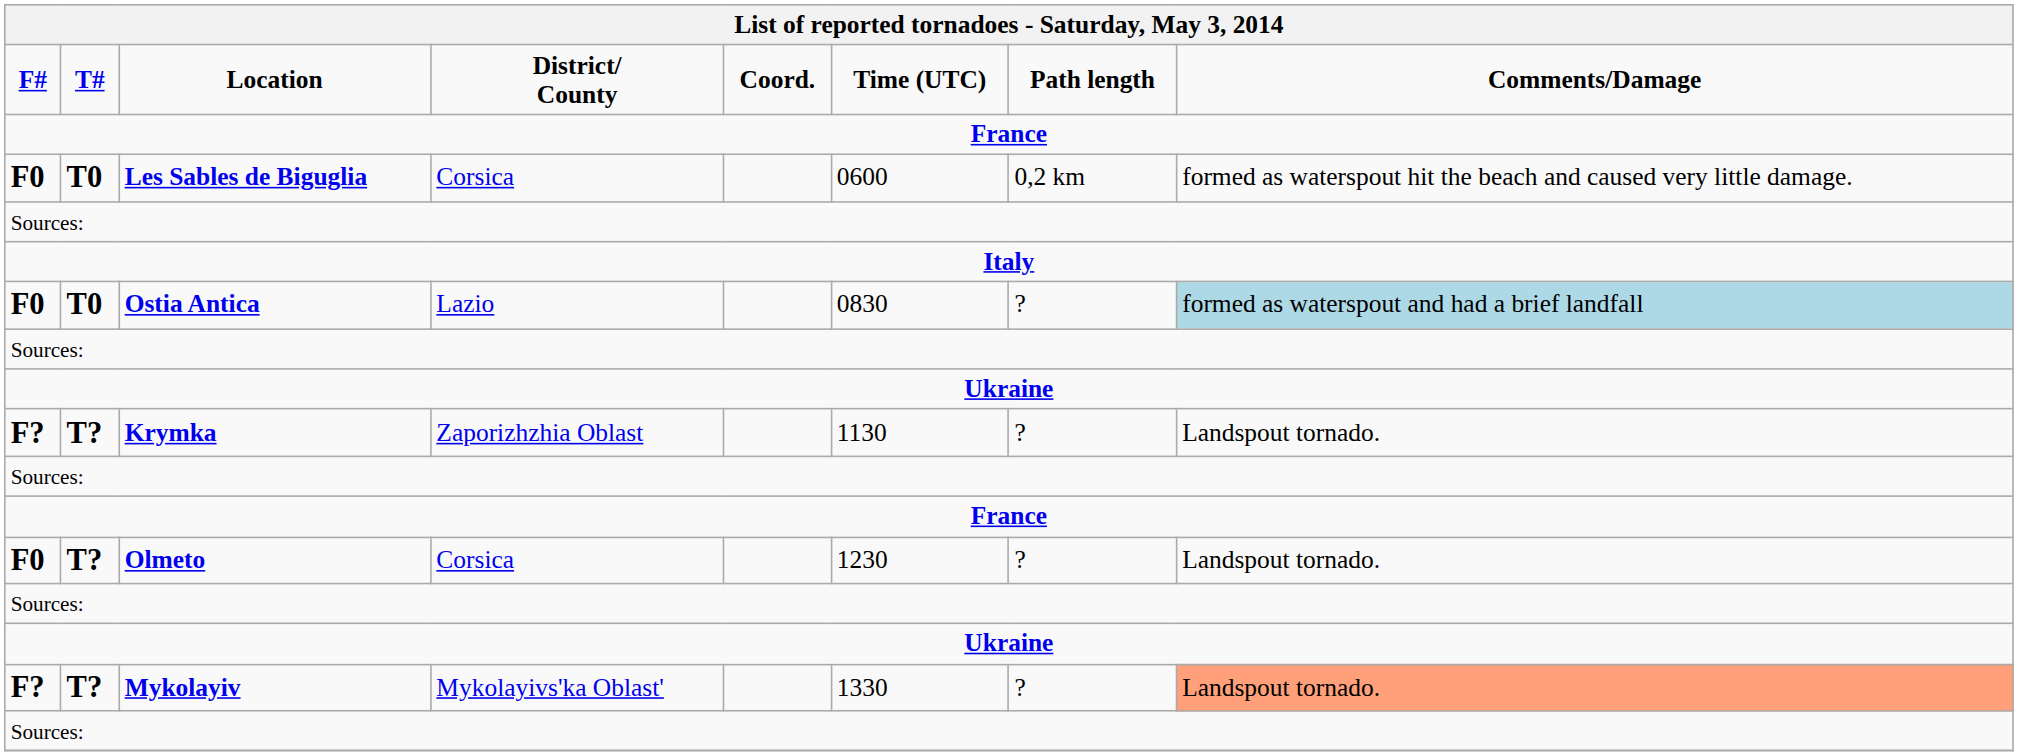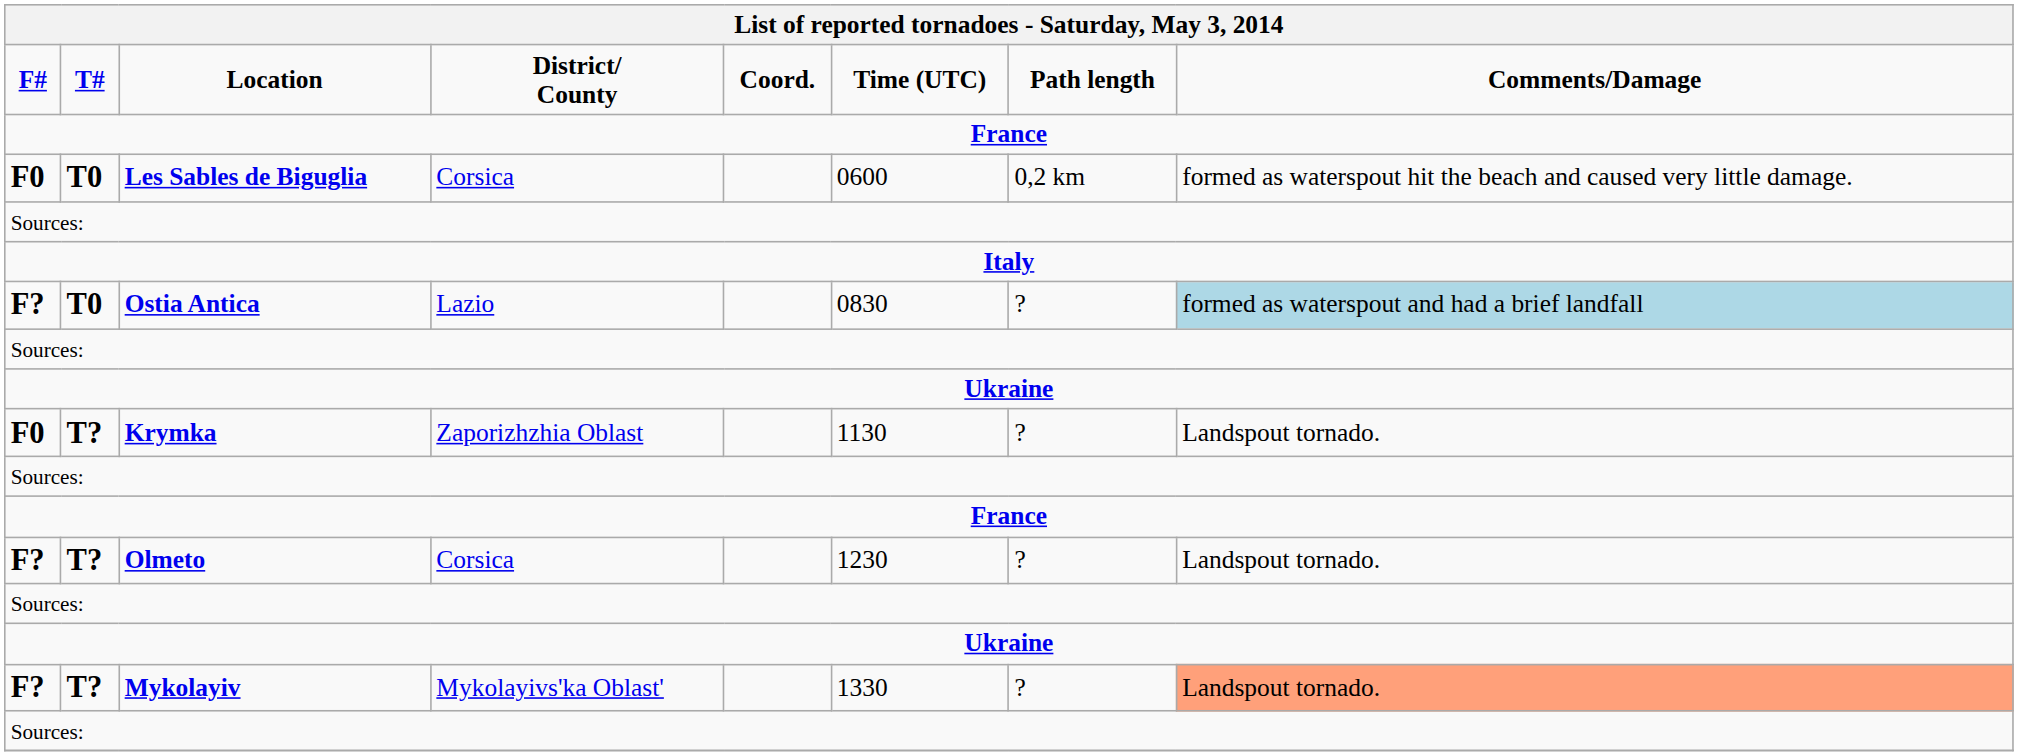(28, 304) F0 -> (28, 304) F?
(28, 432) F? -> (28, 432) F0
(28, 559) F0 -> (28, 559) F?
